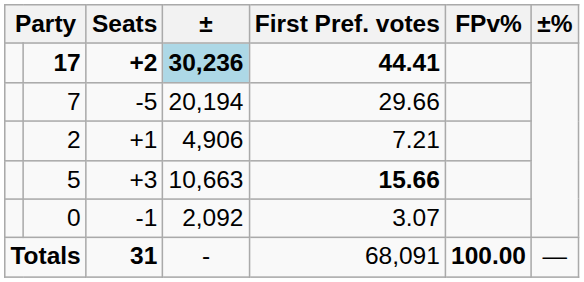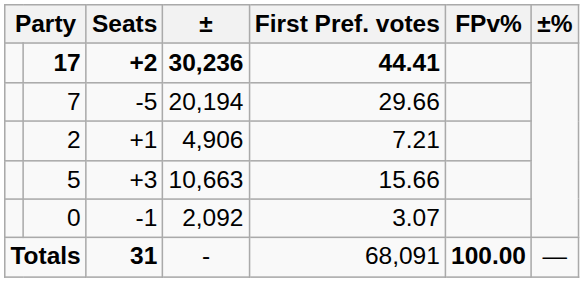(206, 62) lightblue background -> (206, 62) no background
(409, 179) bold -> (409, 179) normal
